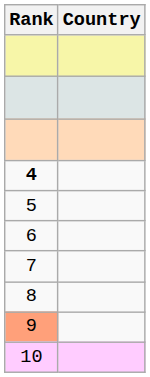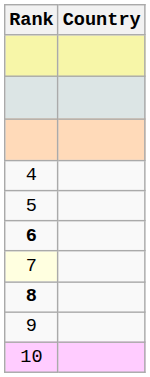(31, 175) bold -> (31, 175) normal
(31, 236) normal -> (31, 236) bold
(31, 266) no background -> (31, 266) lightyellow background
(31, 297) normal -> (31, 297) bold
(31, 327) lightsalmon background -> (31, 327) no background
